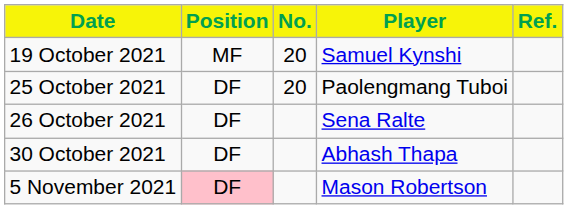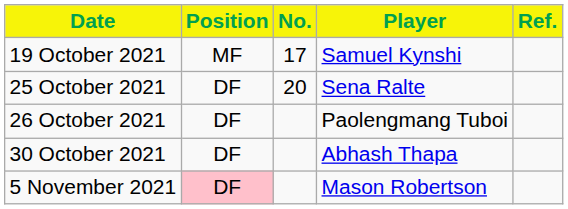(295, 54) 20 -> (295, 54) 17
(415, 87) Paolengmang Tuboi -> (373, 87) Sena Ralte
(373, 120) Sena Ralte -> (415, 120) Paolengmang Tuboi
